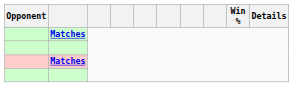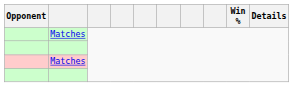(68, 34) bold -> (68, 34) normal
(68, 61) bold -> (68, 61) normal
